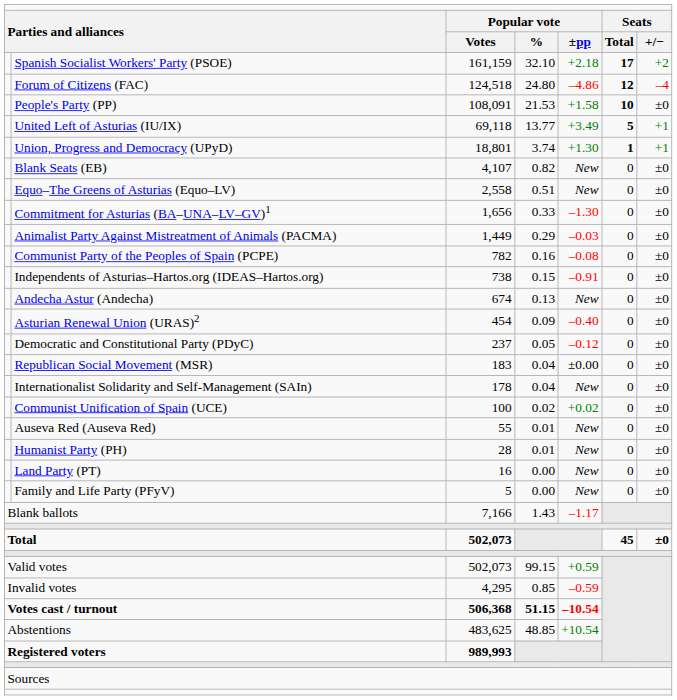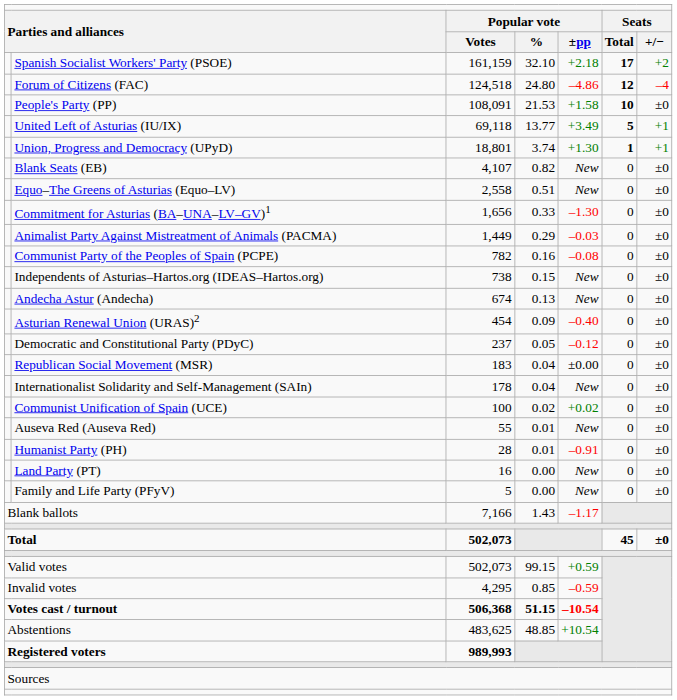(584, 277) –0.91 -> (587, 277) New
(587, 449) New -> (584, 449) –0.91
